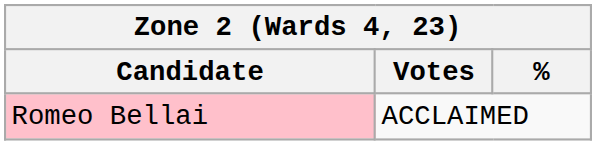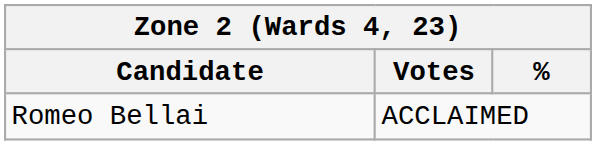(110, 116) pink background -> (110, 116) no background
